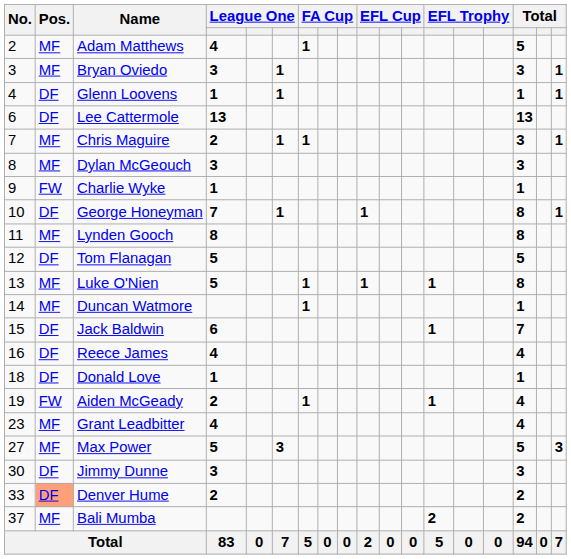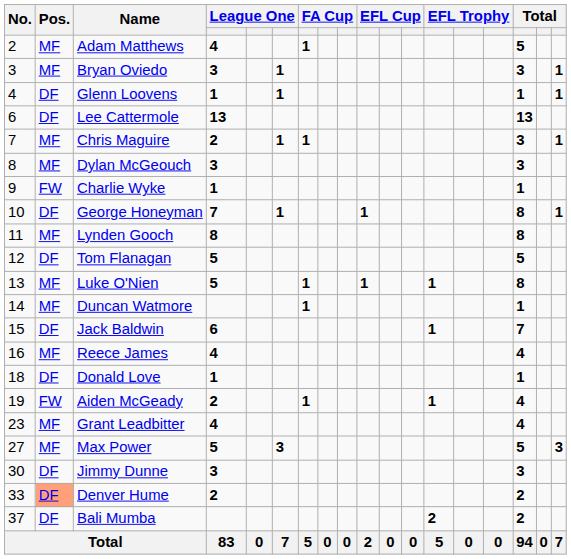(49, 353) DF -> (49, 353) MF
(49, 518) MF -> (49, 518) DF
